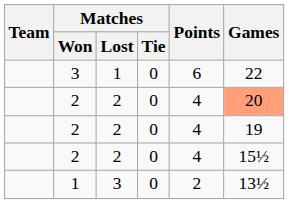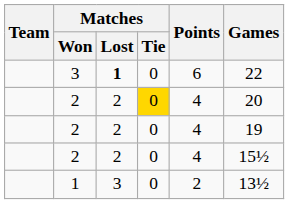(117, 73) normal -> (117, 73) bold
(154, 101) no background -> (154, 101) gold background
(254, 101) lightsalmon background -> (254, 101) no background
